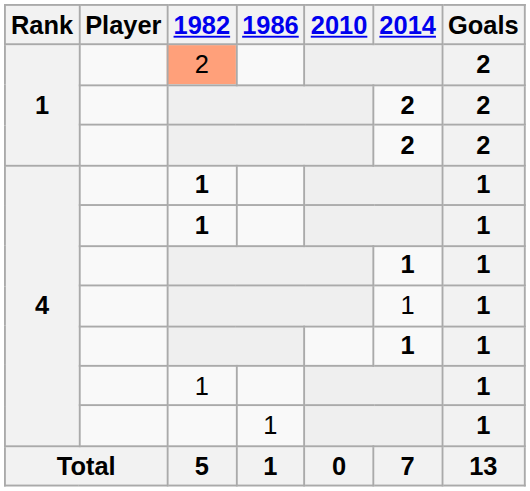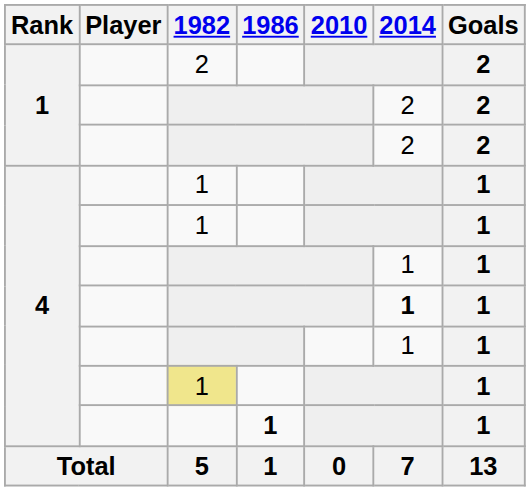(202, 65) lightsalmon background -> (202, 65) no background
(408, 105) bold -> (408, 105) normal
(408, 145) bold -> (408, 145) normal
(202, 185) bold -> (202, 185) normal
(202, 225) bold -> (202, 225) normal
(408, 265) bold -> (408, 265) normal
(408, 305) normal -> (408, 305) bold
(408, 345) bold -> (408, 345) normal
(202, 385) no background -> (202, 385) khaki background
(270, 425) normal -> (270, 425) bold
